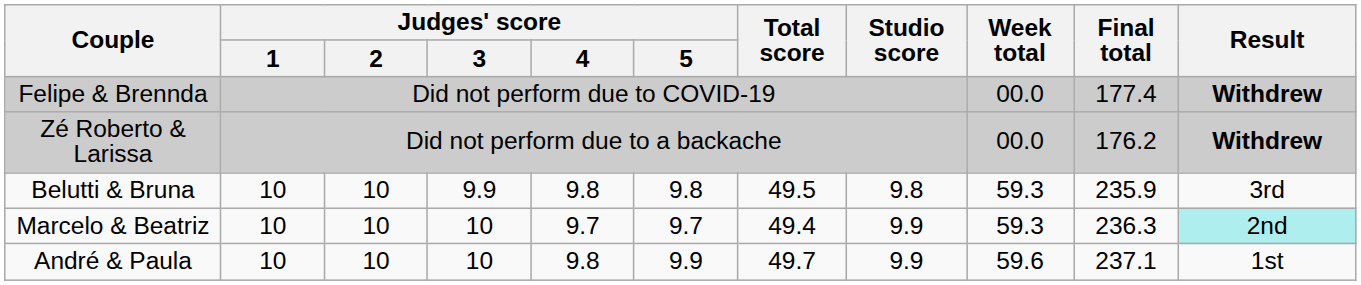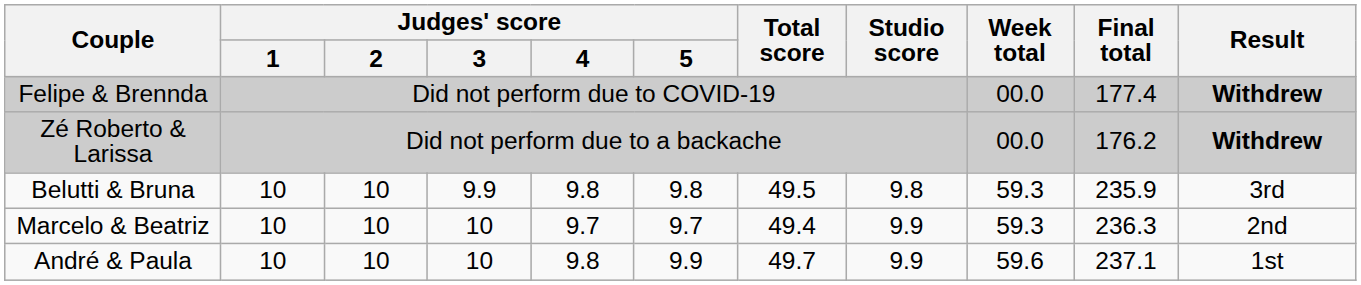(1267, 225) paleturquoise background -> (1267, 225) no background
